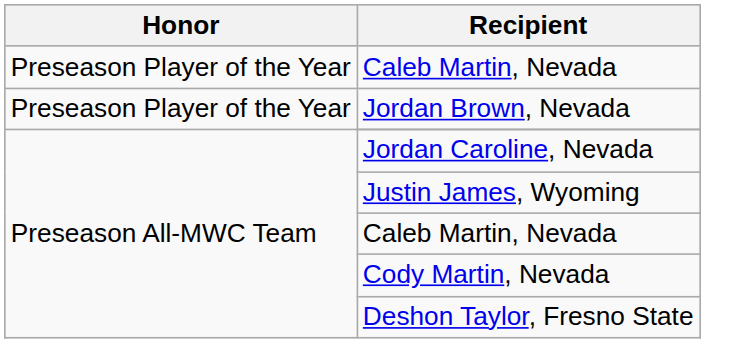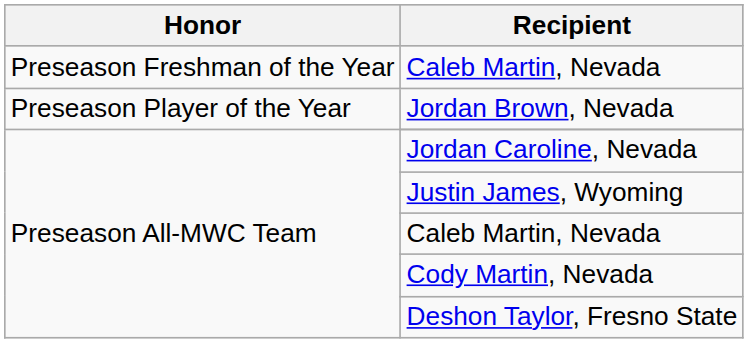(181, 66) Preseason Player of the Year -> (203, 66) Preseason Freshman of the Year
